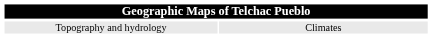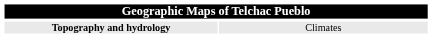(111, 27) normal -> (111, 27) bold
